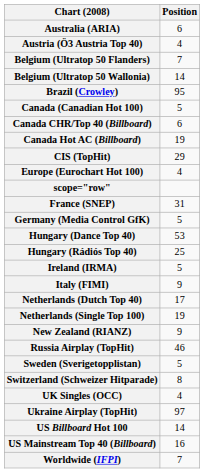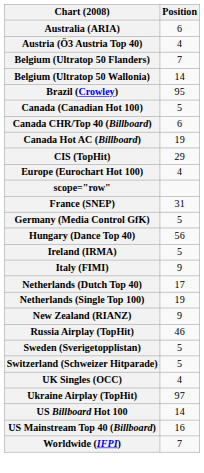(180, 236) 53 -> (180, 236) 56
- row: (82, 252)
(180, 380) 8 -> (180, 364) 5
